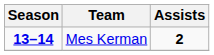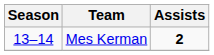(33, 38) bold -> (33, 38) normal
